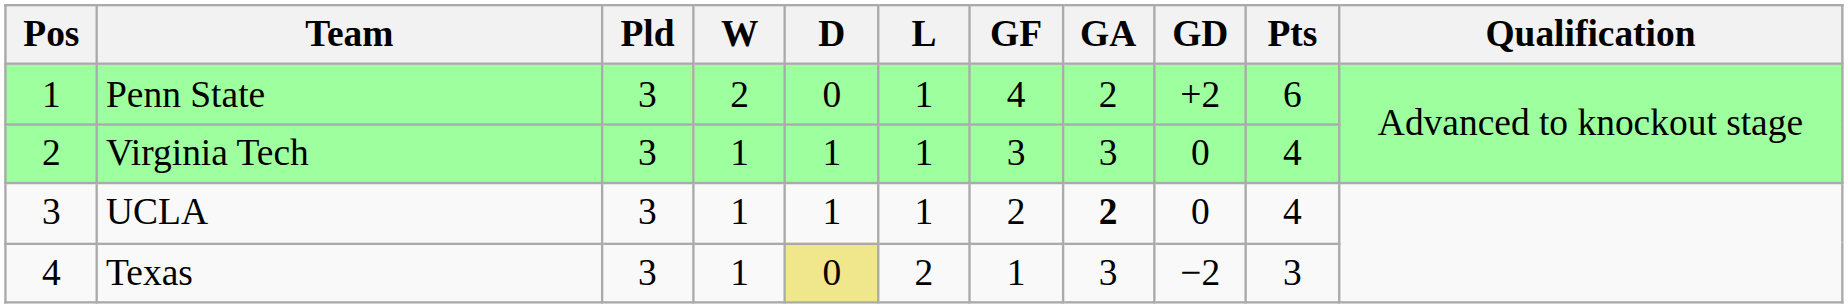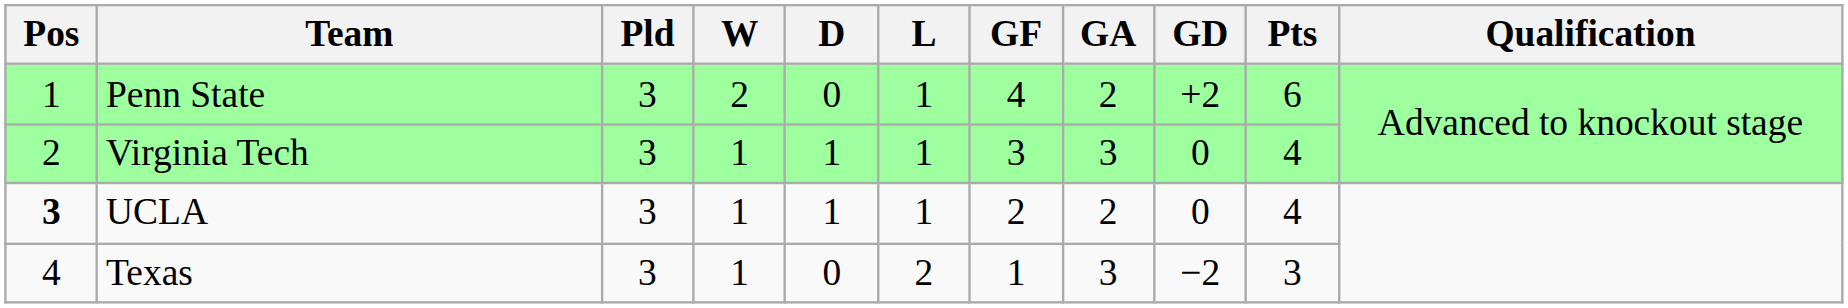(51, 212) normal -> (51, 212) bold
(1108, 212) bold -> (1108, 212) normal
(832, 271) khaki background -> (832, 271) no background
